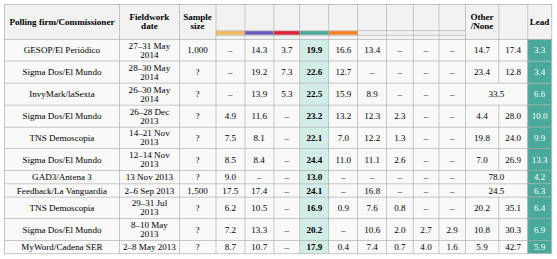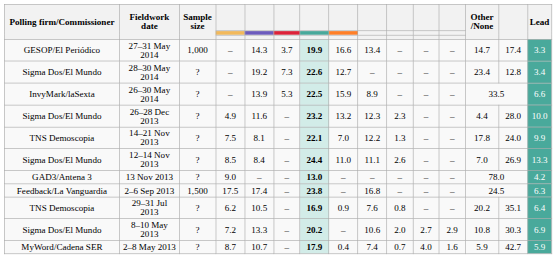(482, 138) 19.8 -> (482, 138) 17.8
(314, 191) 24.1 -> (314, 191) 23.8
